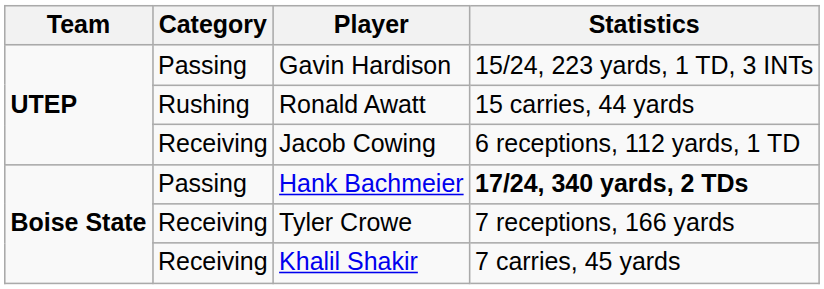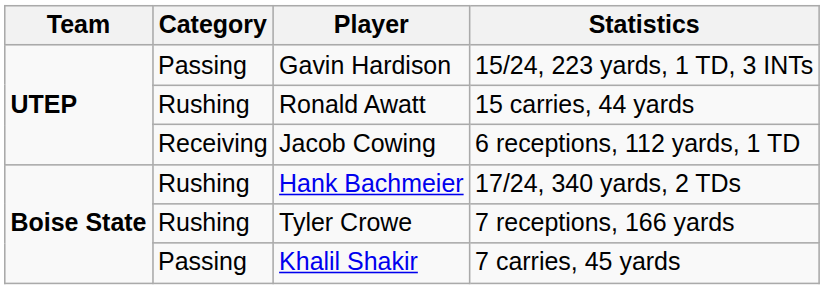(202, 183) Passing -> (204, 183) Rushing
(612, 183) bold -> (608, 183) normal
(213, 223) Receiving -> (204, 223) Rushing
(213, 262) Receiving -> (202, 262) Passing
